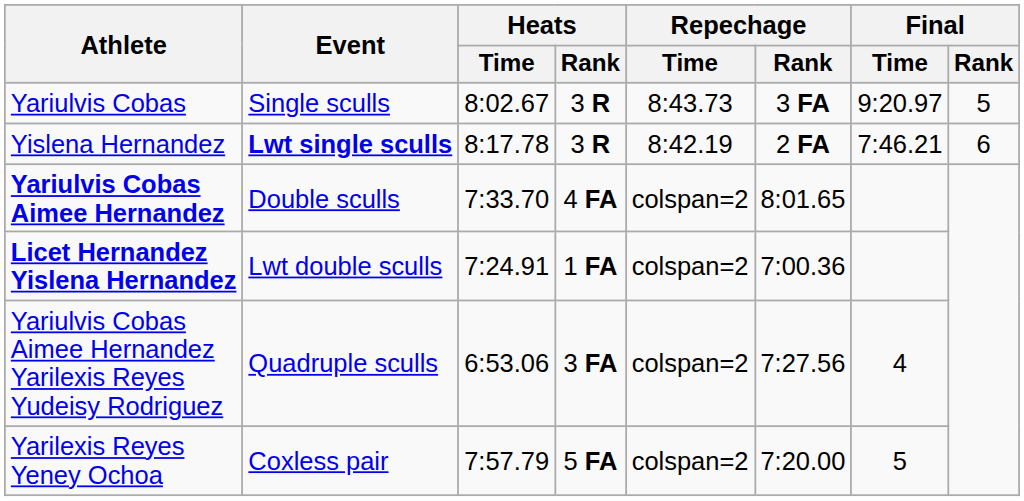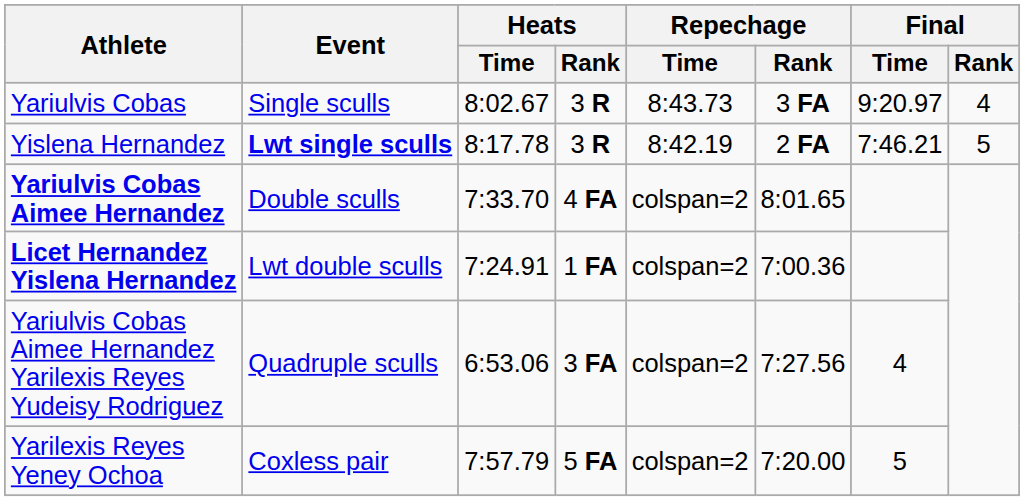(984, 104) 5 -> (984, 104) 4
(984, 144) 6 -> (984, 144) 5
